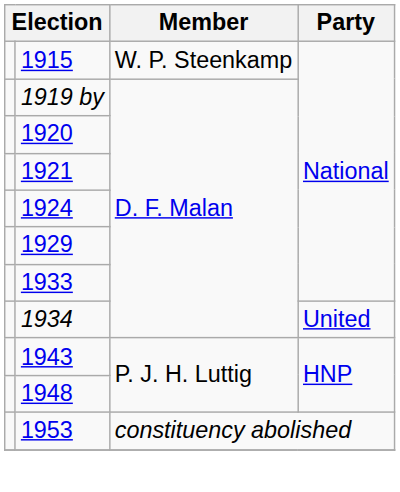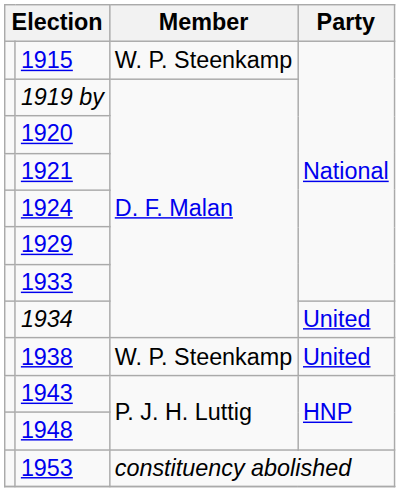+ row: (47, 356)
